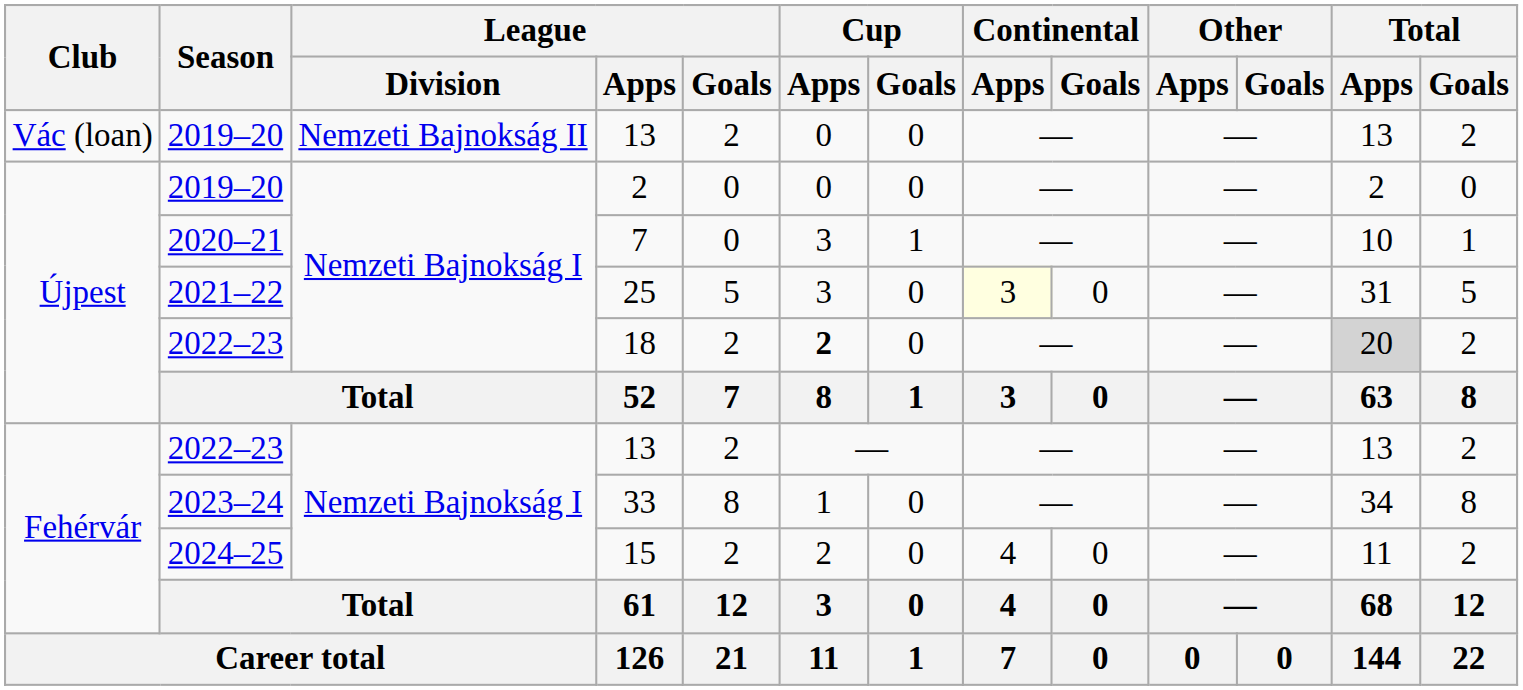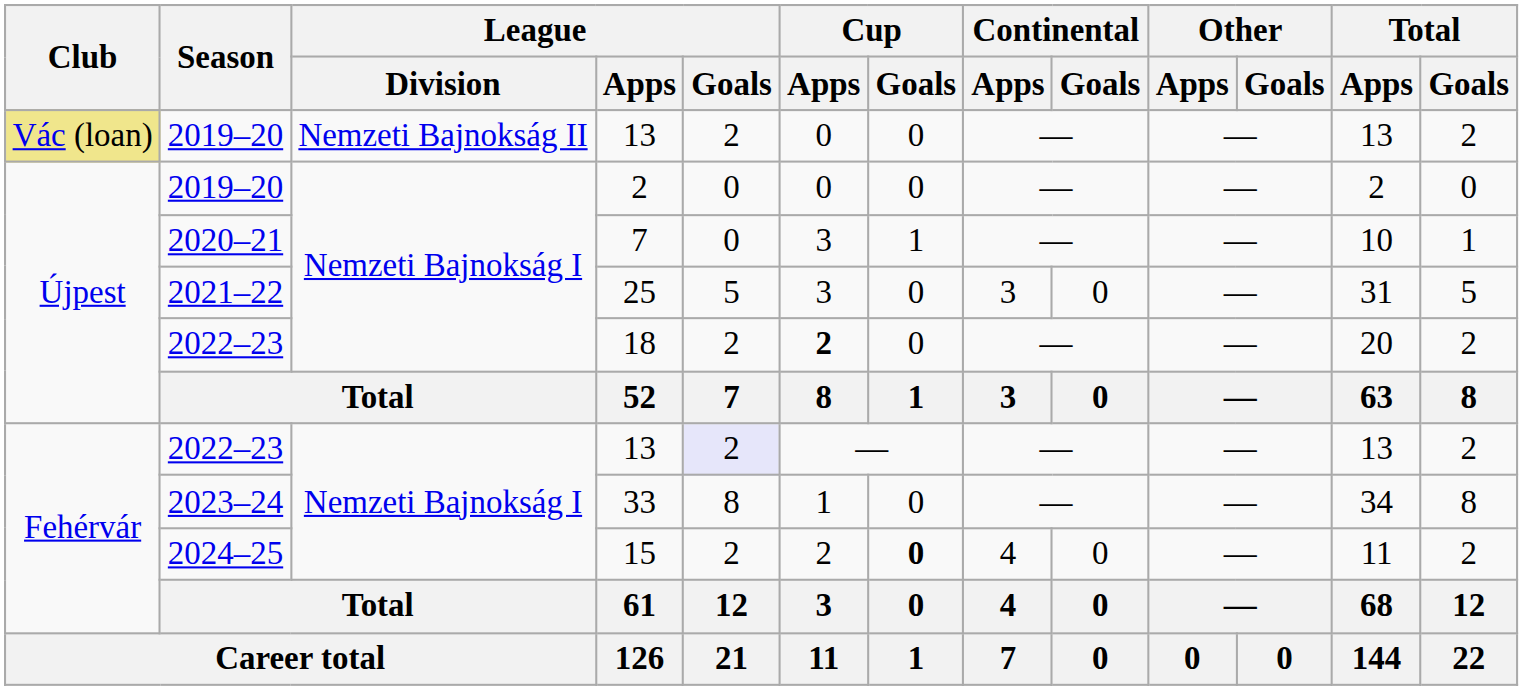(83, 135) no background -> (83, 135) khaki background
(1008, 291) lightyellow background -> (1008, 291) no background
(1377, 344) lightgrey background -> (1377, 344) no background
(732, 448) no background -> (732, 448) lavender background
(916, 553) normal -> (916, 553) bold
